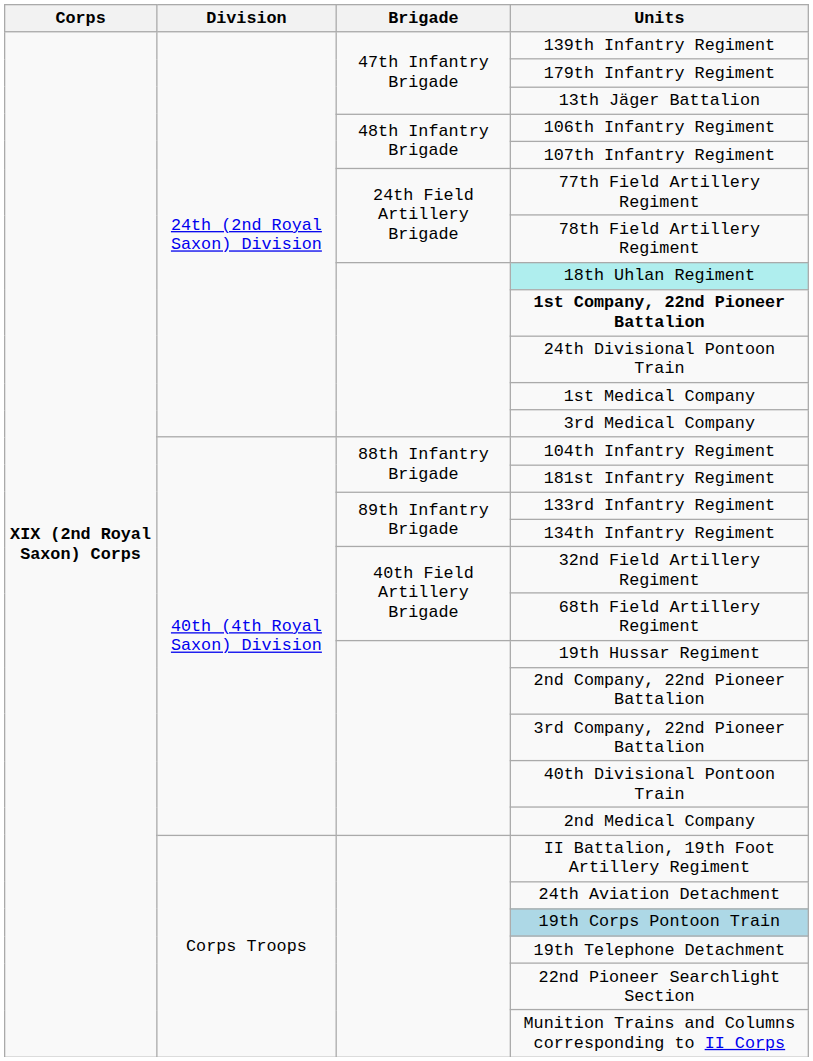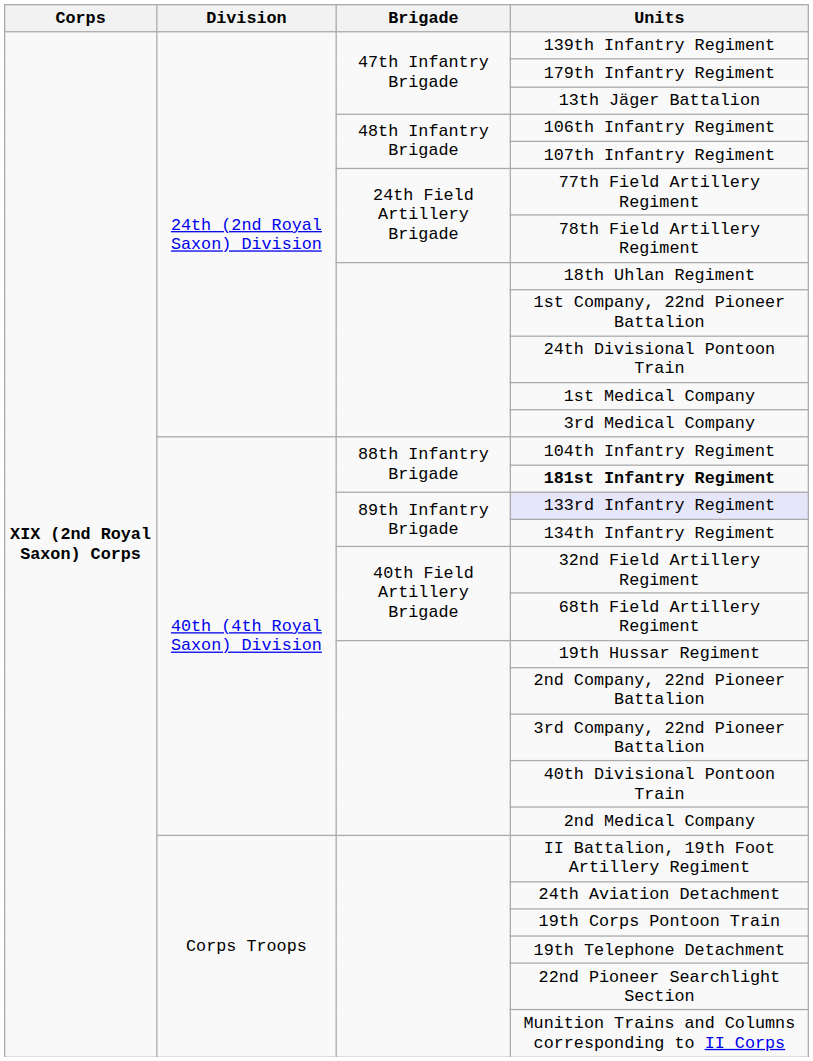(659, 276) paleturquoise background -> (659, 276) no background
(659, 313) bold -> (659, 313) normal
(659, 478) normal -> (659, 478) bold
(659, 506) no background -> (659, 506) lavender background
(659, 922) lightblue background -> (659, 922) no background
